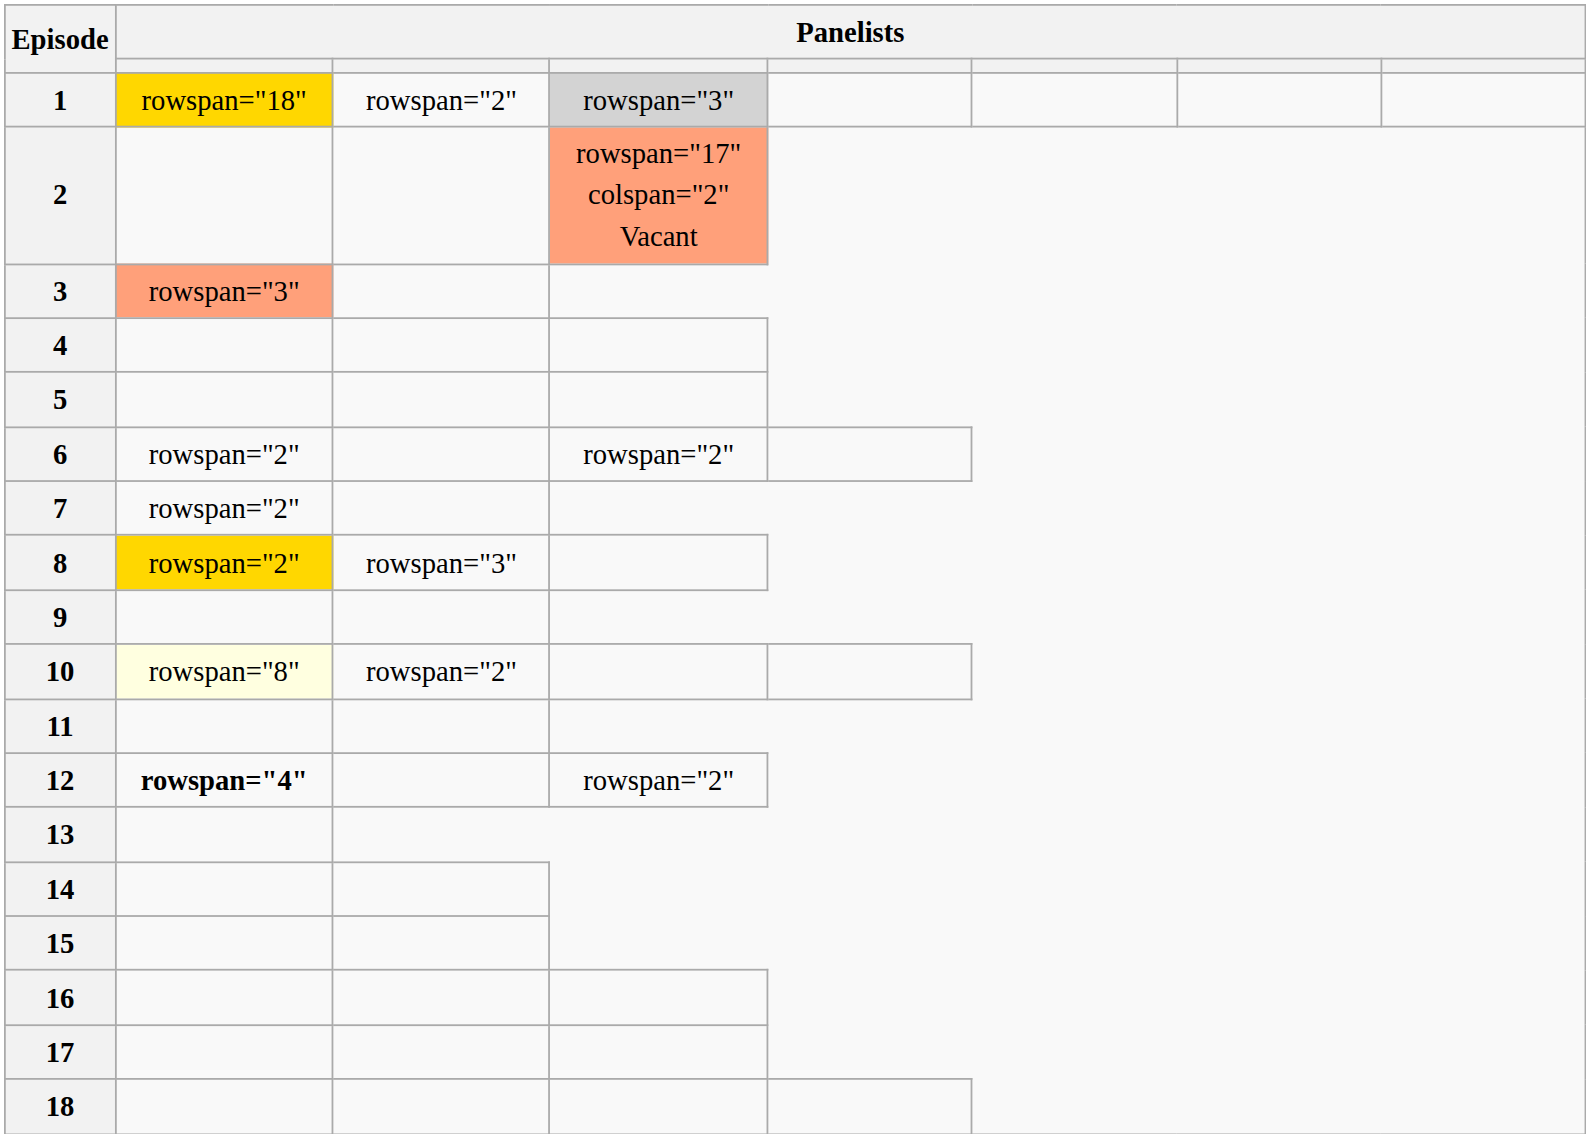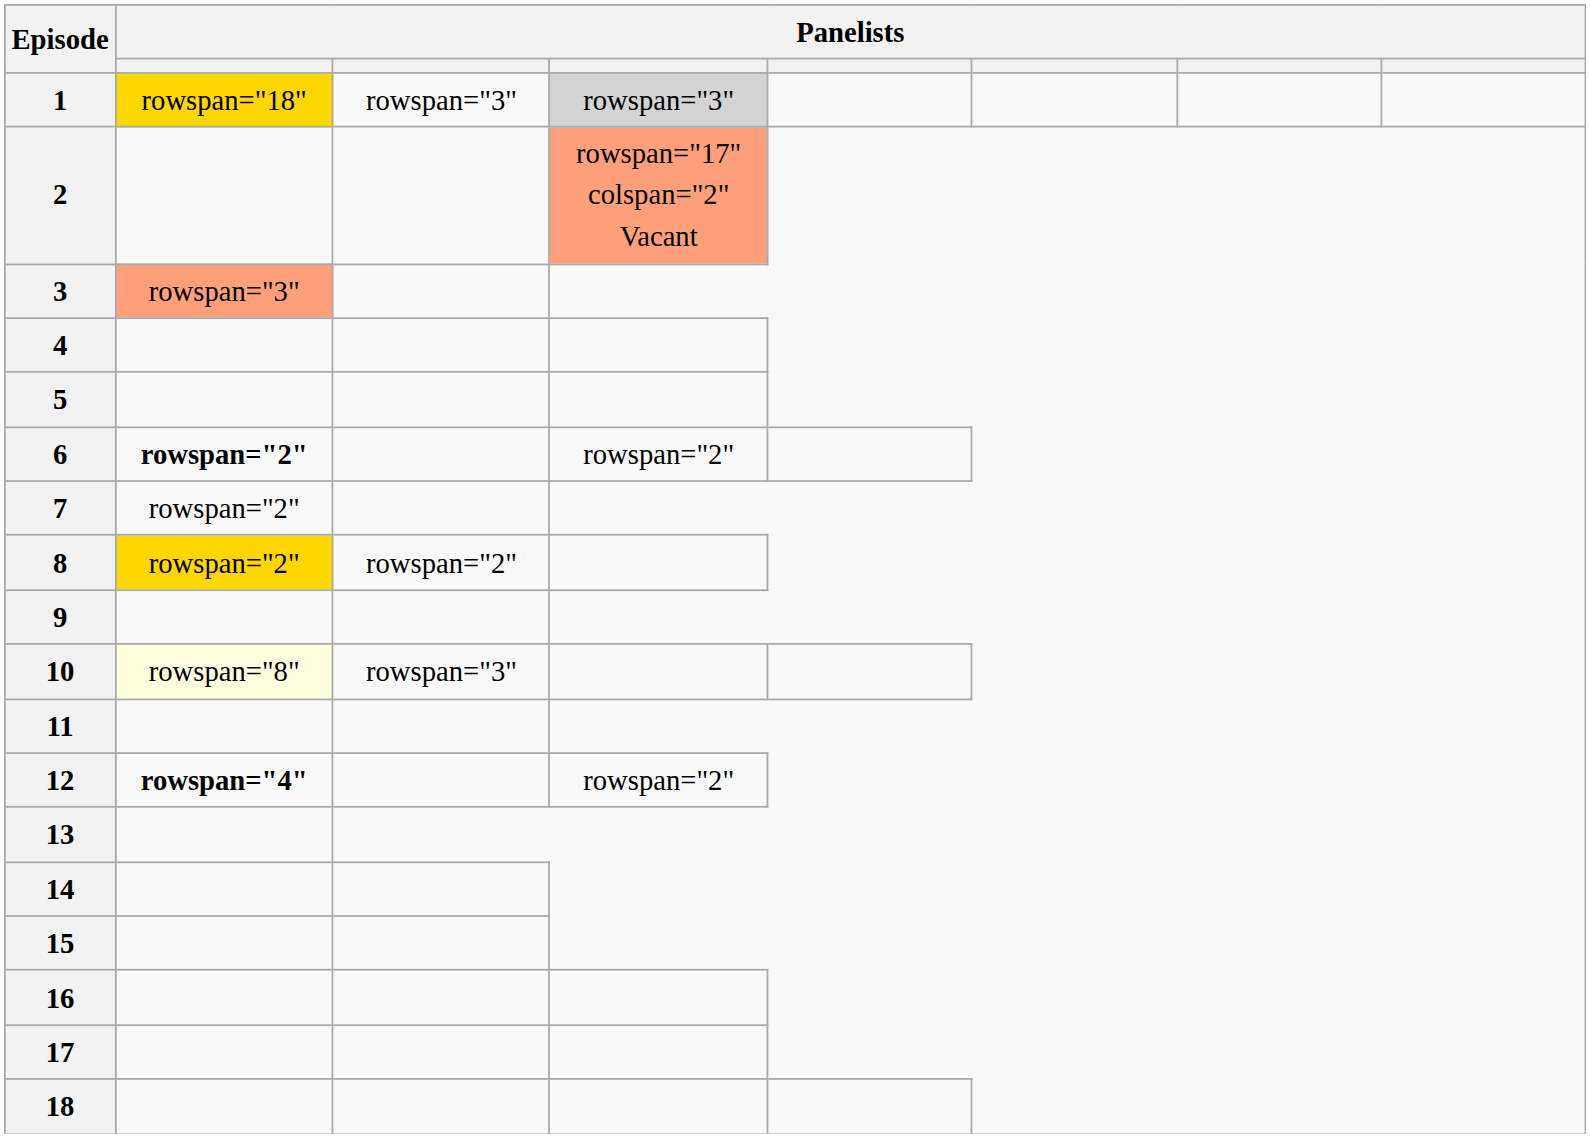(441, 100) rowspan="2" -> (441, 100) rowspan="3"
(224, 454) normal -> (224, 454) bold
(441, 563) rowspan="3" -> (441, 563) rowspan="2"
(441, 671) rowspan="2" -> (441, 671) rowspan="3"
